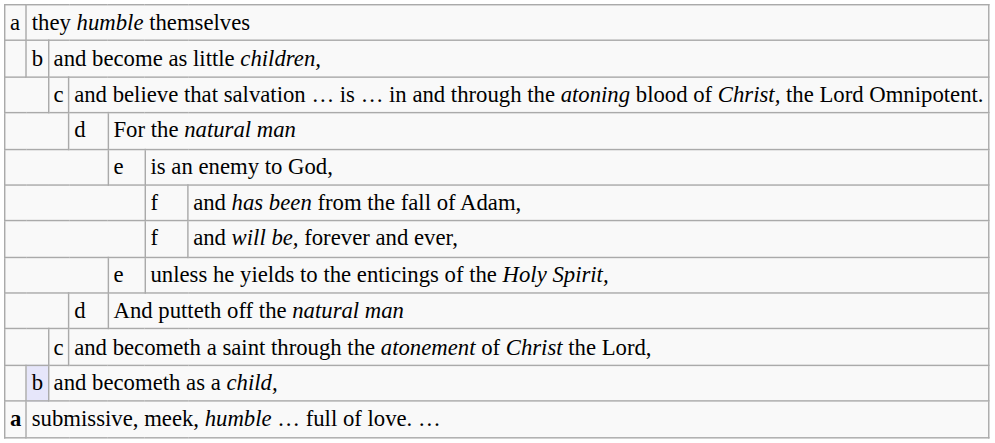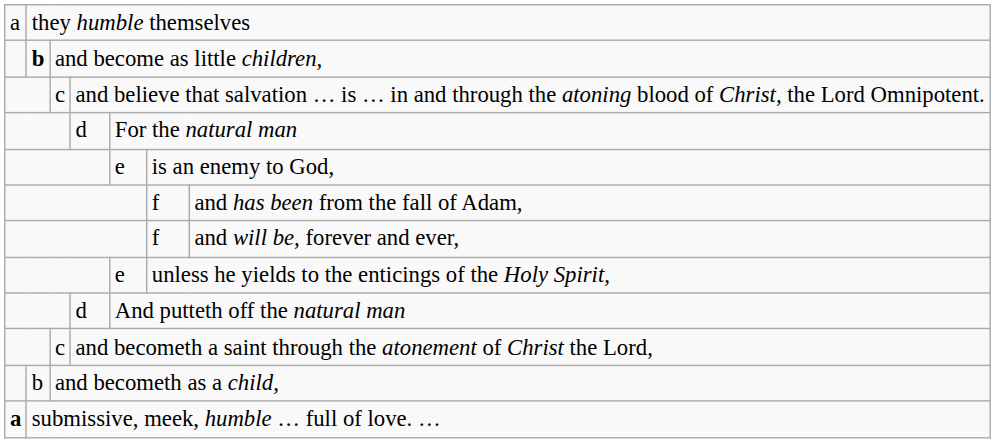(37, 58) normal -> (38, 58) bold
(37, 382) lavender background -> (37, 382) no background
